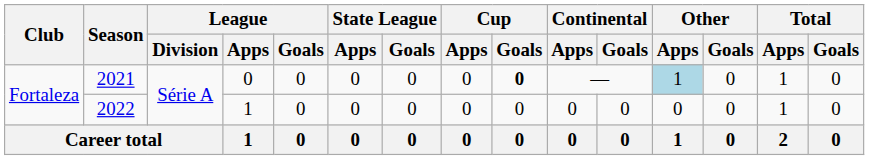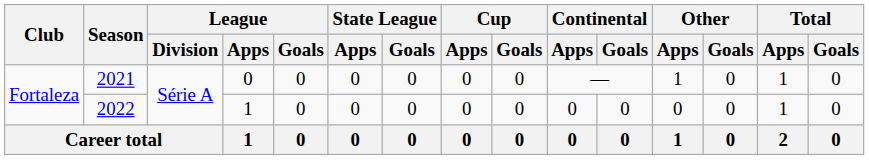(519, 79) bold -> (519, 79) normal
(678, 79) lightblue background -> (678, 79) no background
